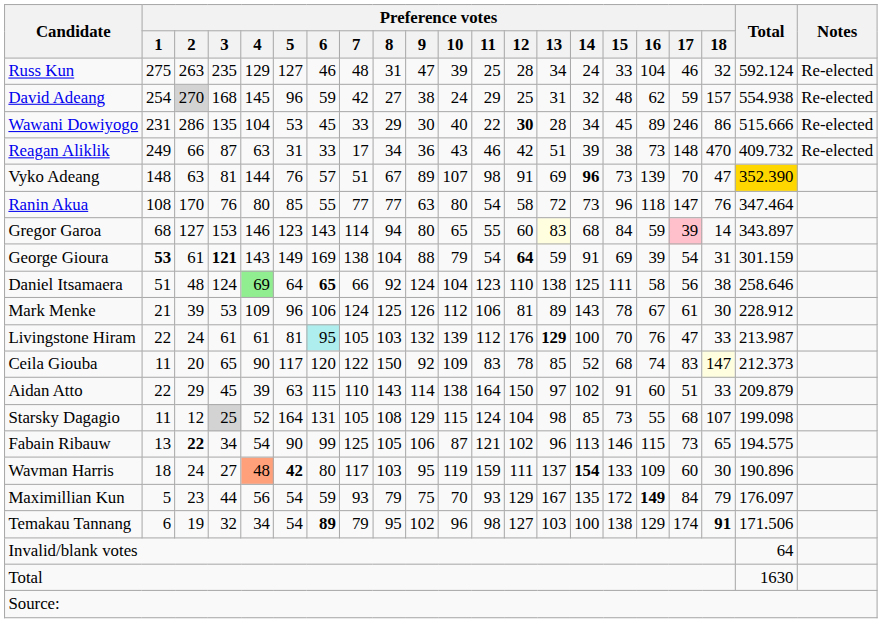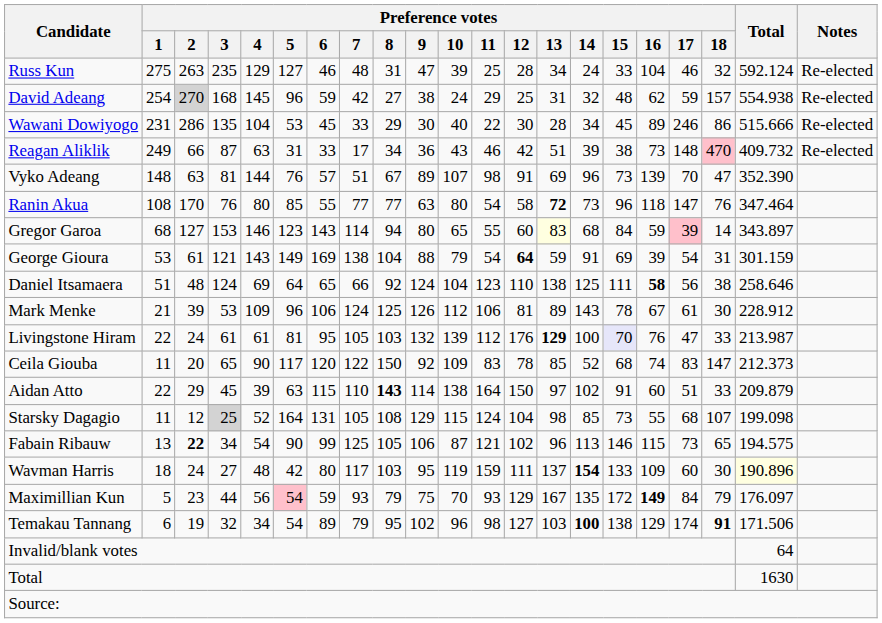(525, 124) bold -> (525, 124) normal
(719, 151) no background -> (719, 151) pink background
(591, 177) bold -> (591, 177) normal
(766, 177) gold background -> (766, 177) no background
(558, 204) normal -> (558, 204) bold
(163, 257) bold -> (163, 257) normal
(224, 257) bold -> (224, 257) normal
(262, 284) lightgreen background -> (262, 284) no background
(327, 284) bold -> (327, 284) normal
(657, 284) normal -> (657, 284) bold
(327, 337) paleturquoise background -> (327, 337) no background
(624, 337) no background -> (624, 337) lavender background
(719, 364) lightyellow background -> (719, 364) no background
(389, 390) normal -> (389, 390) bold
(262, 470) lightsalmon background -> (262, 470) no background
(294, 470) bold -> (294, 470) normal
(766, 470) no background -> (766, 470) lightyellow background
(294, 497) no background -> (294, 497) pink background
(327, 524) bold -> (327, 524) normal
(587, 524) normal -> (587, 524) bold
